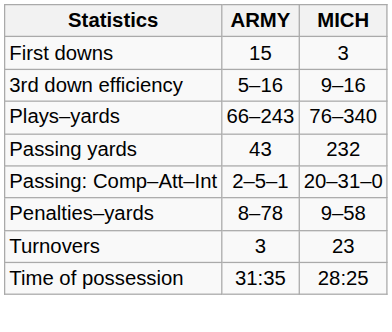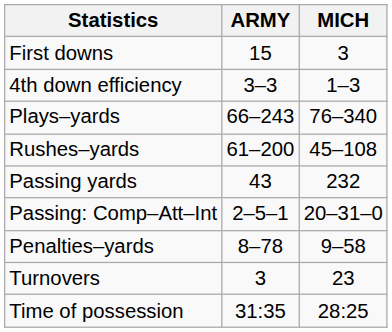- row: (96, 85)
+ row: (96, 85)
+ row: (74, 149)
